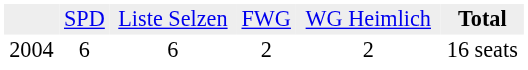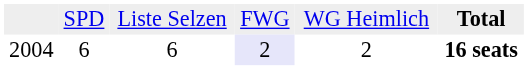(266, 49) no background -> (265, 49) lavender background
(482, 49) normal -> (481, 49) bold
